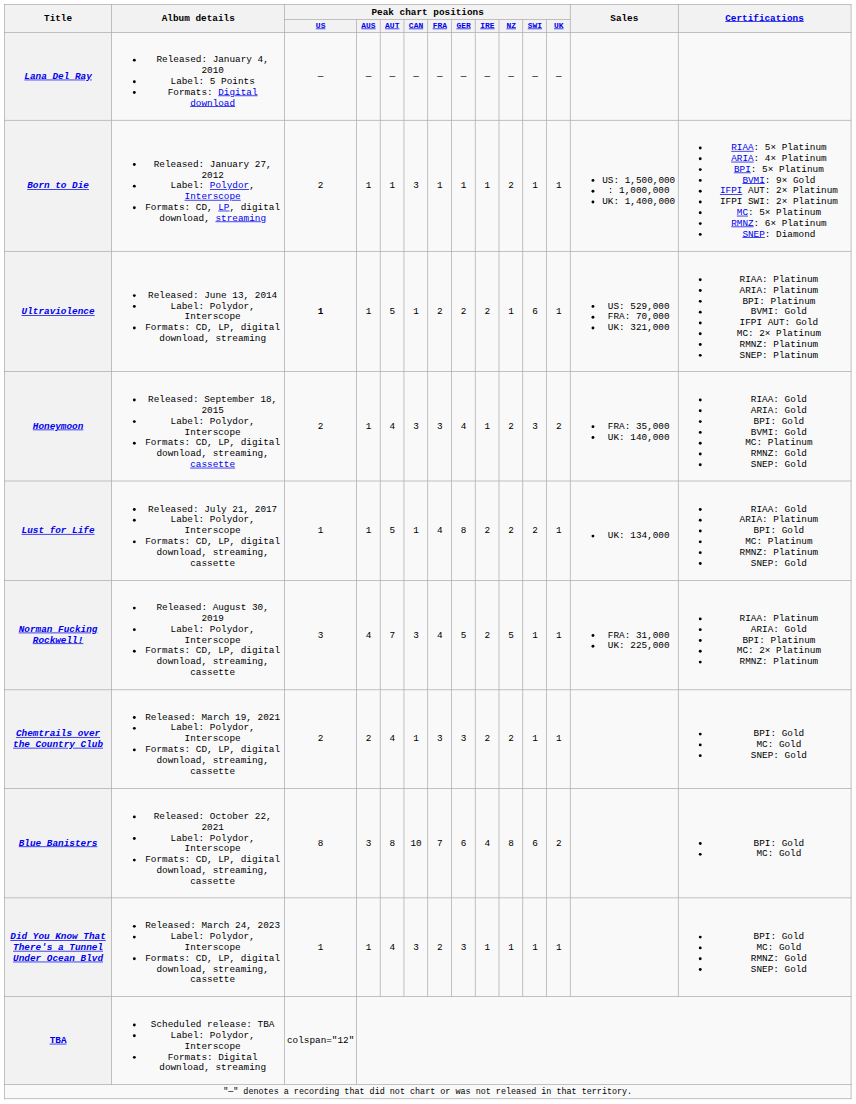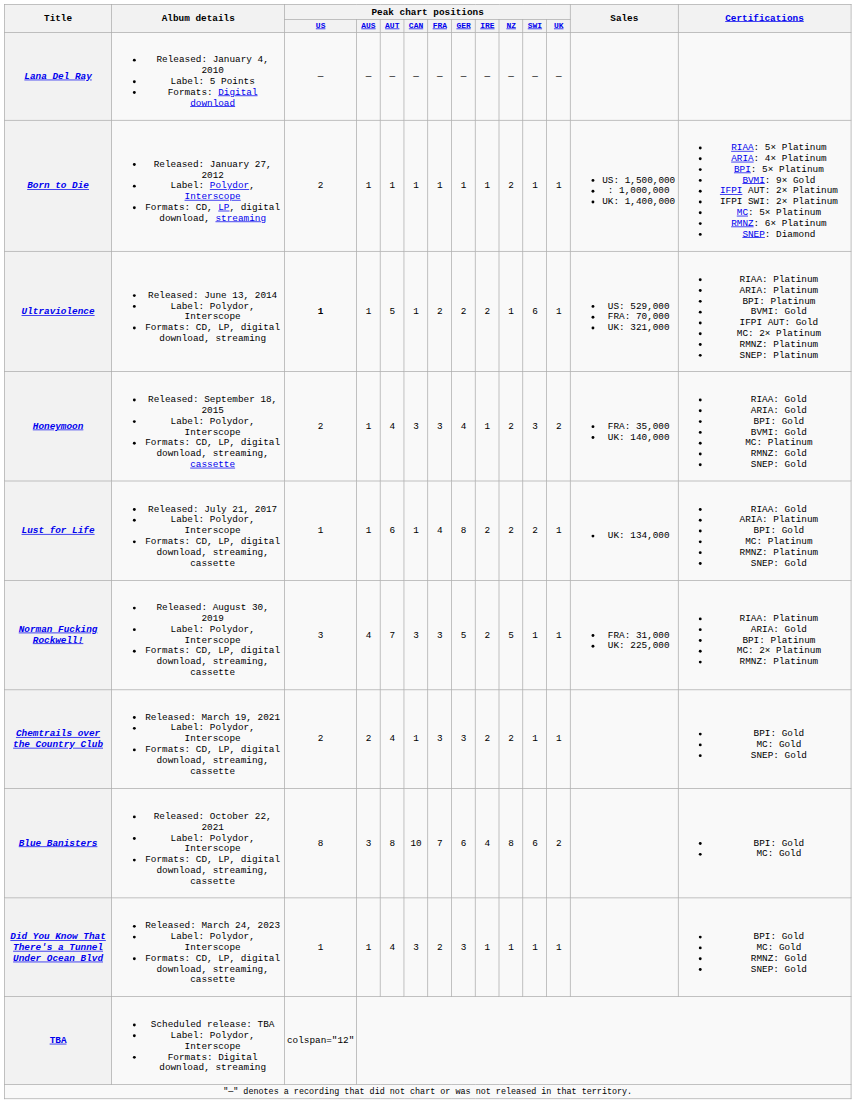(416, 186) 3 -> (416, 186) 1
(392, 531) 5 -> (392, 531) 6
(440, 635) 4 -> (440, 635) 3
